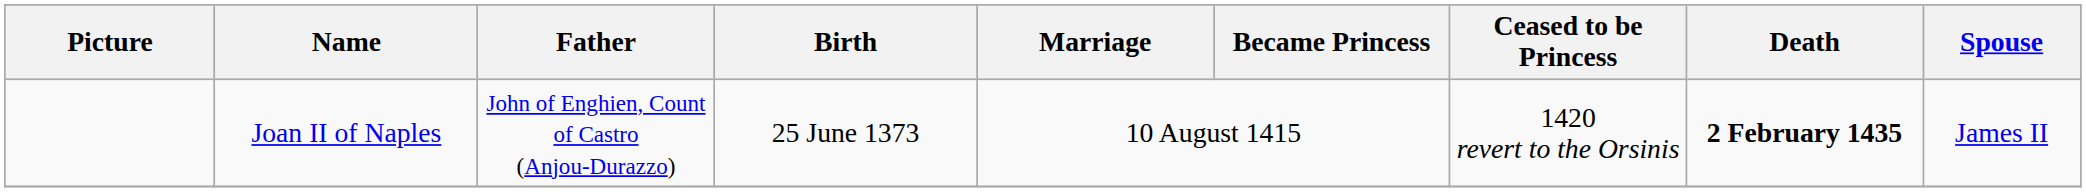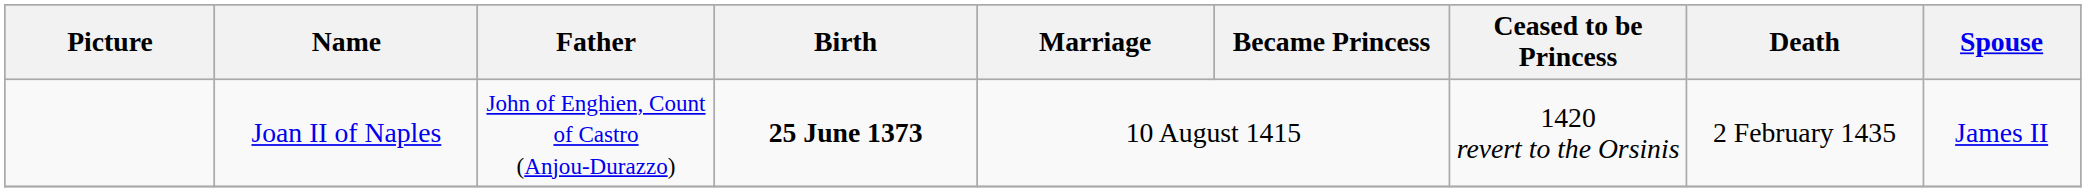(846, 132) normal -> (846, 132) bold
(1804, 132) bold -> (1805, 132) normal
